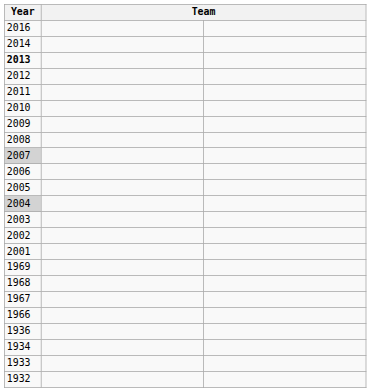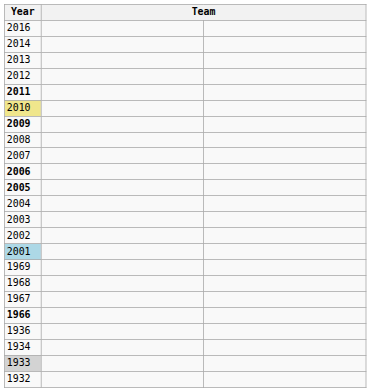(19, 61) bold -> (19, 61) normal
(19, 92) normal -> (19, 92) bold
(19, 108) no background -> (19, 108) khaki background
(19, 124) normal -> (19, 124) bold
(19, 156) lightgrey background -> (19, 156) no background
(19, 172) normal -> (19, 172) bold
(19, 188) normal -> (19, 188) bold
(19, 204) lightgrey background -> (19, 204) no background
(19, 252) no background -> (19, 252) lightblue background
(19, 316) normal -> (19, 316) bold
(19, 364) no background -> (19, 364) lightgrey background
